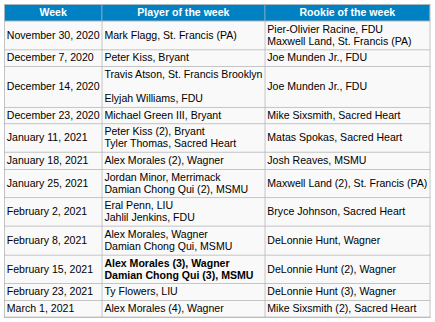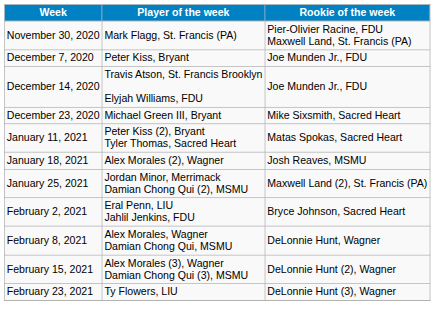(179, 269) bold -> (176, 269) normal
- row: (41, 308)
